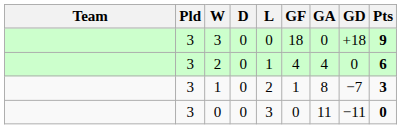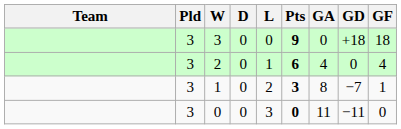columns swapped: (296, 16) <-> (383, 16)
